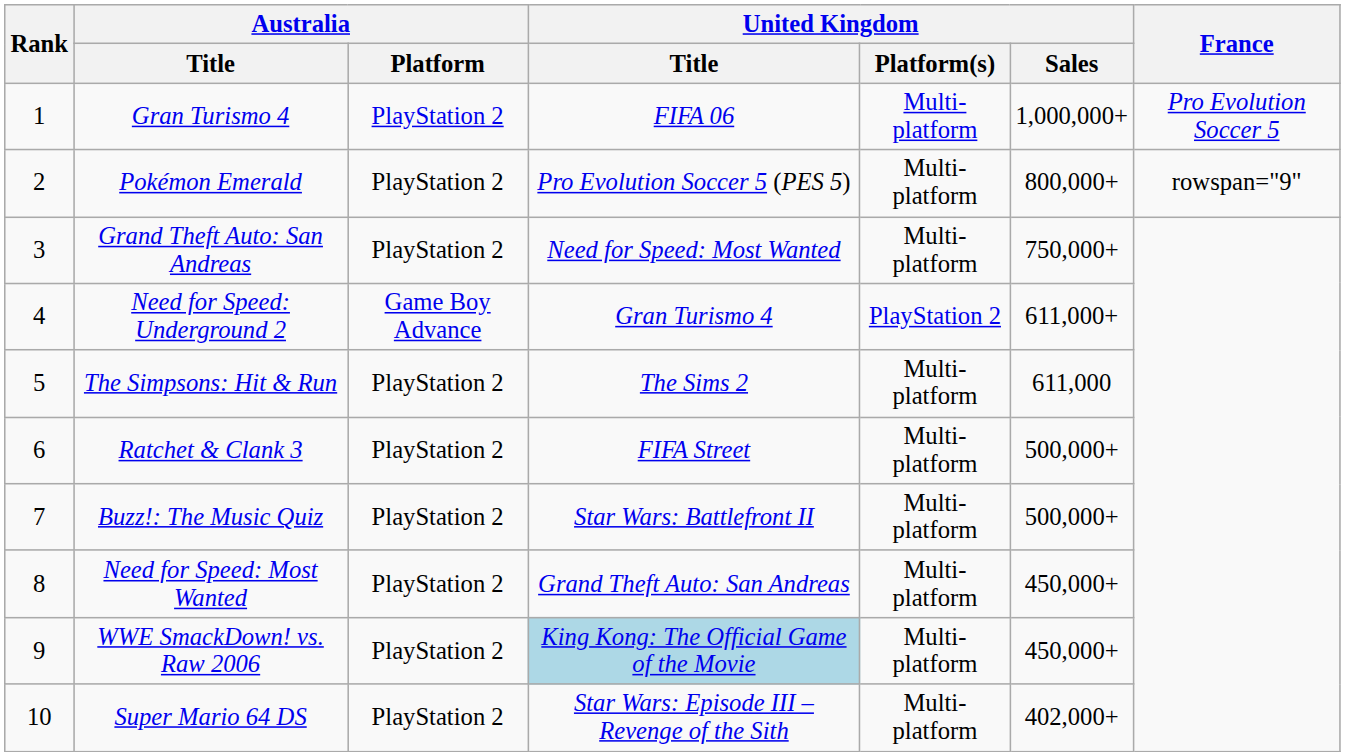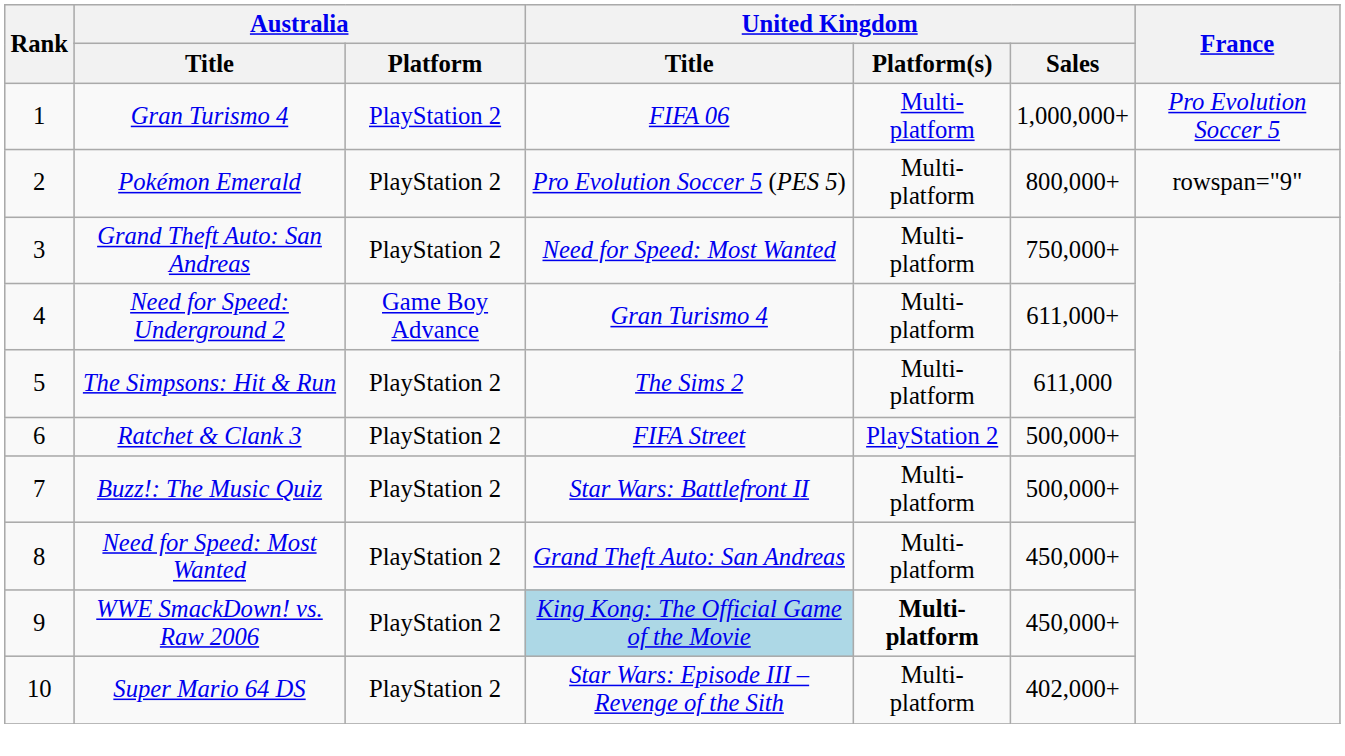(935, 316) PlayStation 2 -> (932, 316) Multi-platform
(935, 450) Multi-platform -> (932, 436) PlayStation 2
(935, 650) normal -> (932, 622) bold
